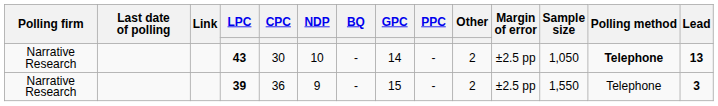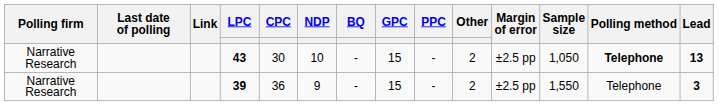(395, 58) 14 -> (395, 58) 15
